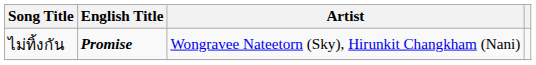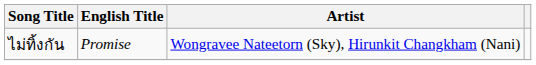(106, 43) bold -> (106, 43) normal
